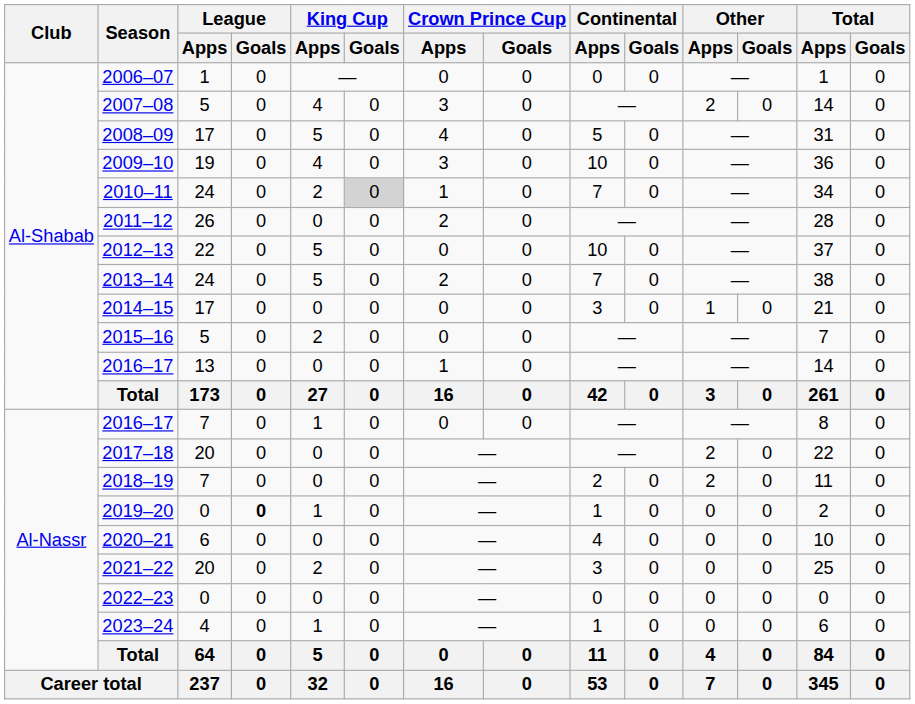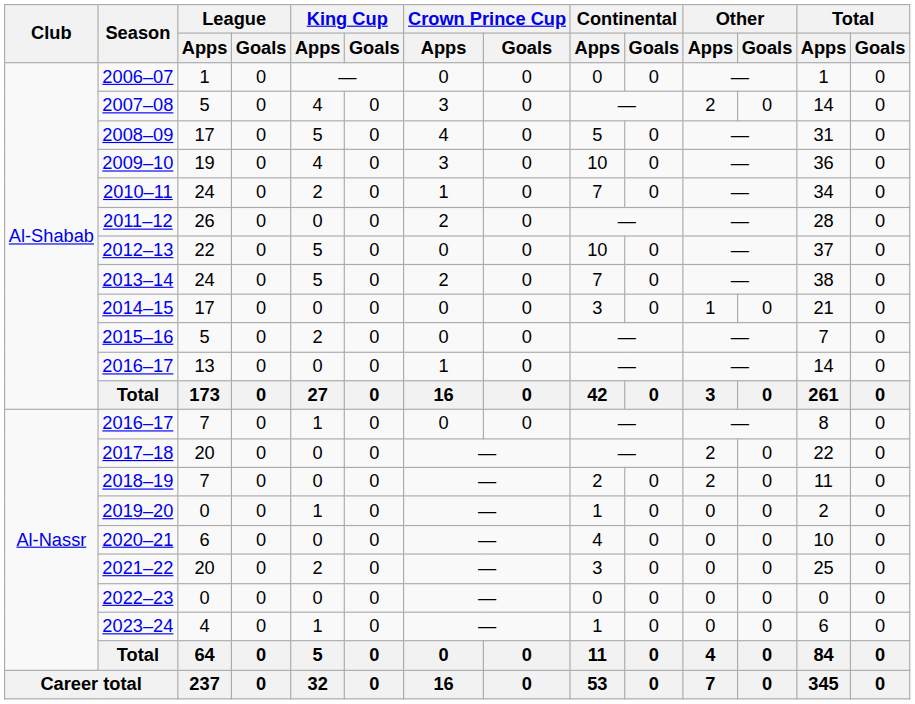(374, 192) lightgrey background -> (374, 192) no background
(261, 510) bold -> (261, 510) normal
